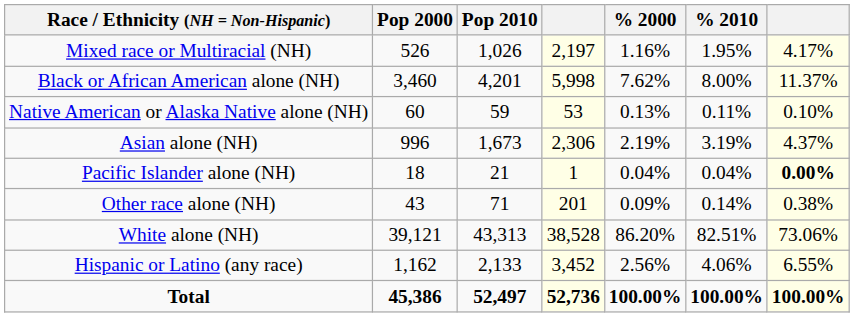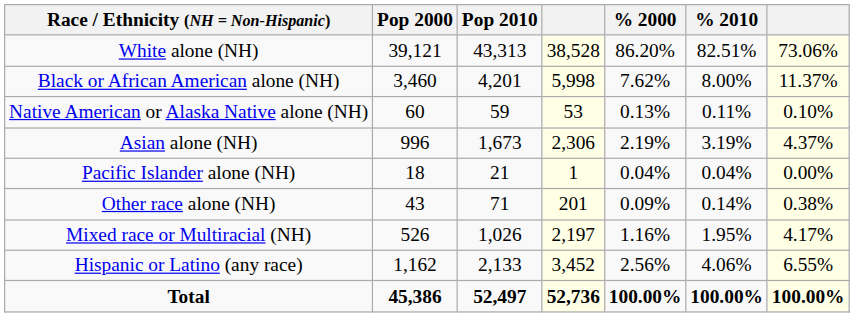rows swapped: (189, 234) <-> (189, 50)
(808, 173) bold -> (808, 173) normal
